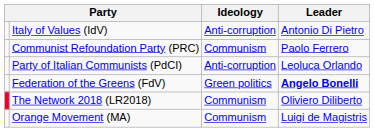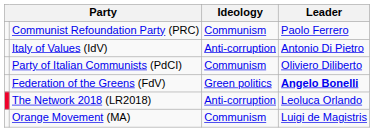rows swapped: (60, 30) <-> (106, 48)
(240, 65) Anti-corruption -> (235, 65) Communism
(322, 65) Leoluca Orlando -> (322, 65) Oliviero Diliberto
(235, 100) Communism -> (240, 100) Anti-corruption
(322, 100) Oliviero Diliberto -> (322, 100) Leoluca Orlando
